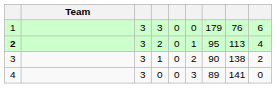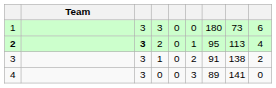(214, 28) 179 -> (214, 28) 180
(237, 28) 76 -> (237, 28) 73
(143, 43) normal -> (143, 43) bold
(214, 59) 90 -> (214, 59) 91
